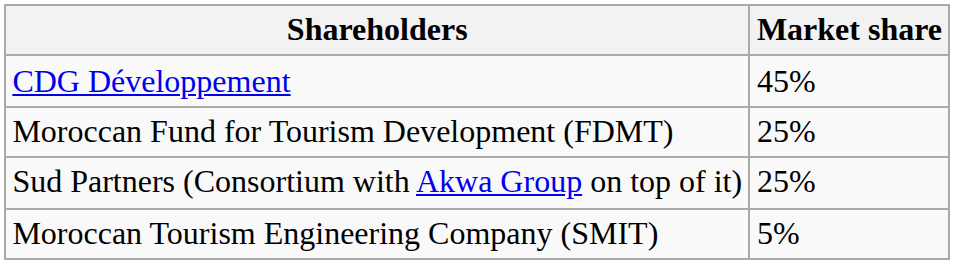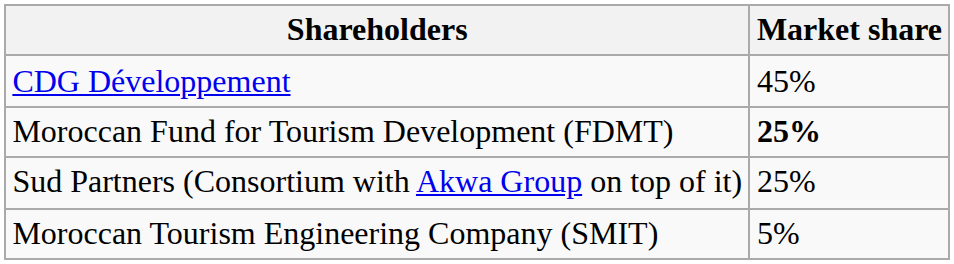(786, 131) normal -> (789, 131) bold
